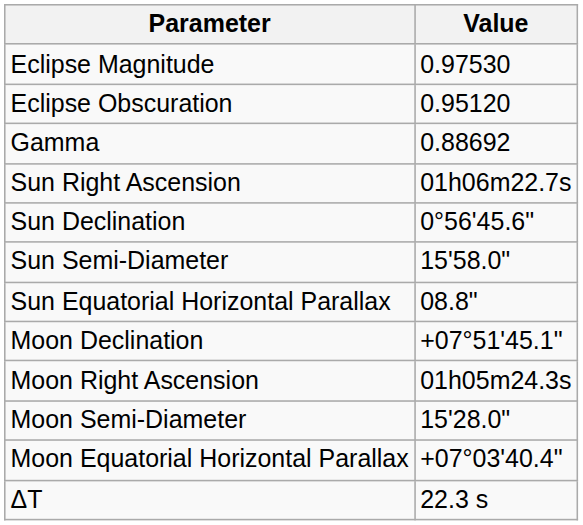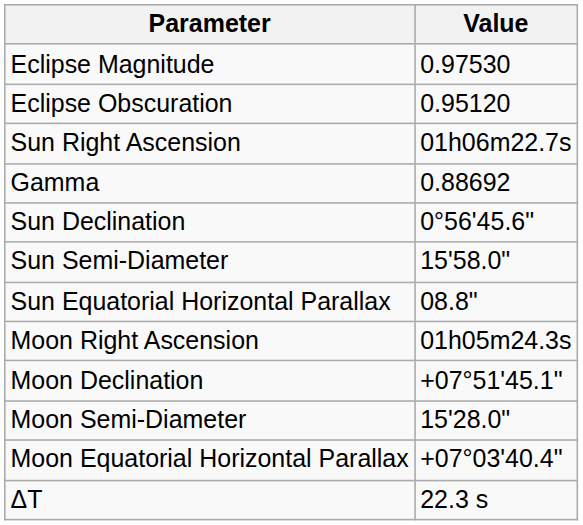rows swapped: (55, 143) <-> (126, 182)
rows swapped: (135, 380) <-> (107, 340)
